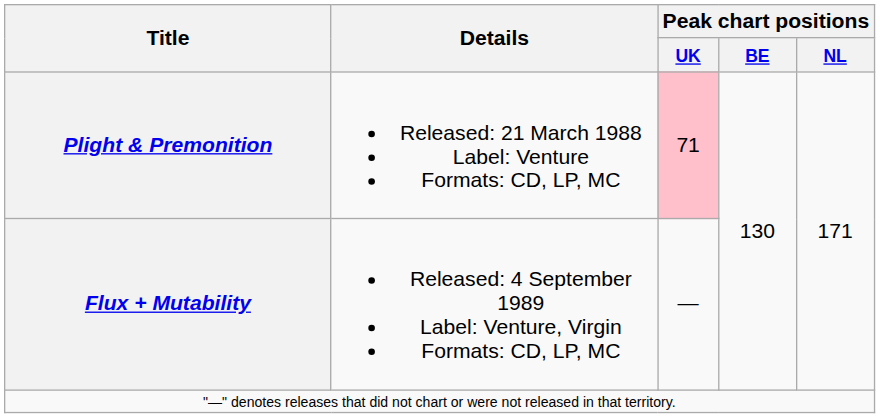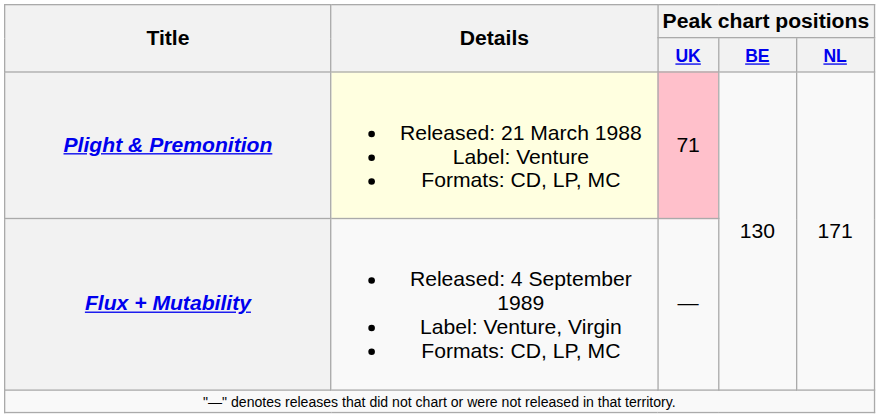(494, 157) no background -> (494, 157) lightyellow background
